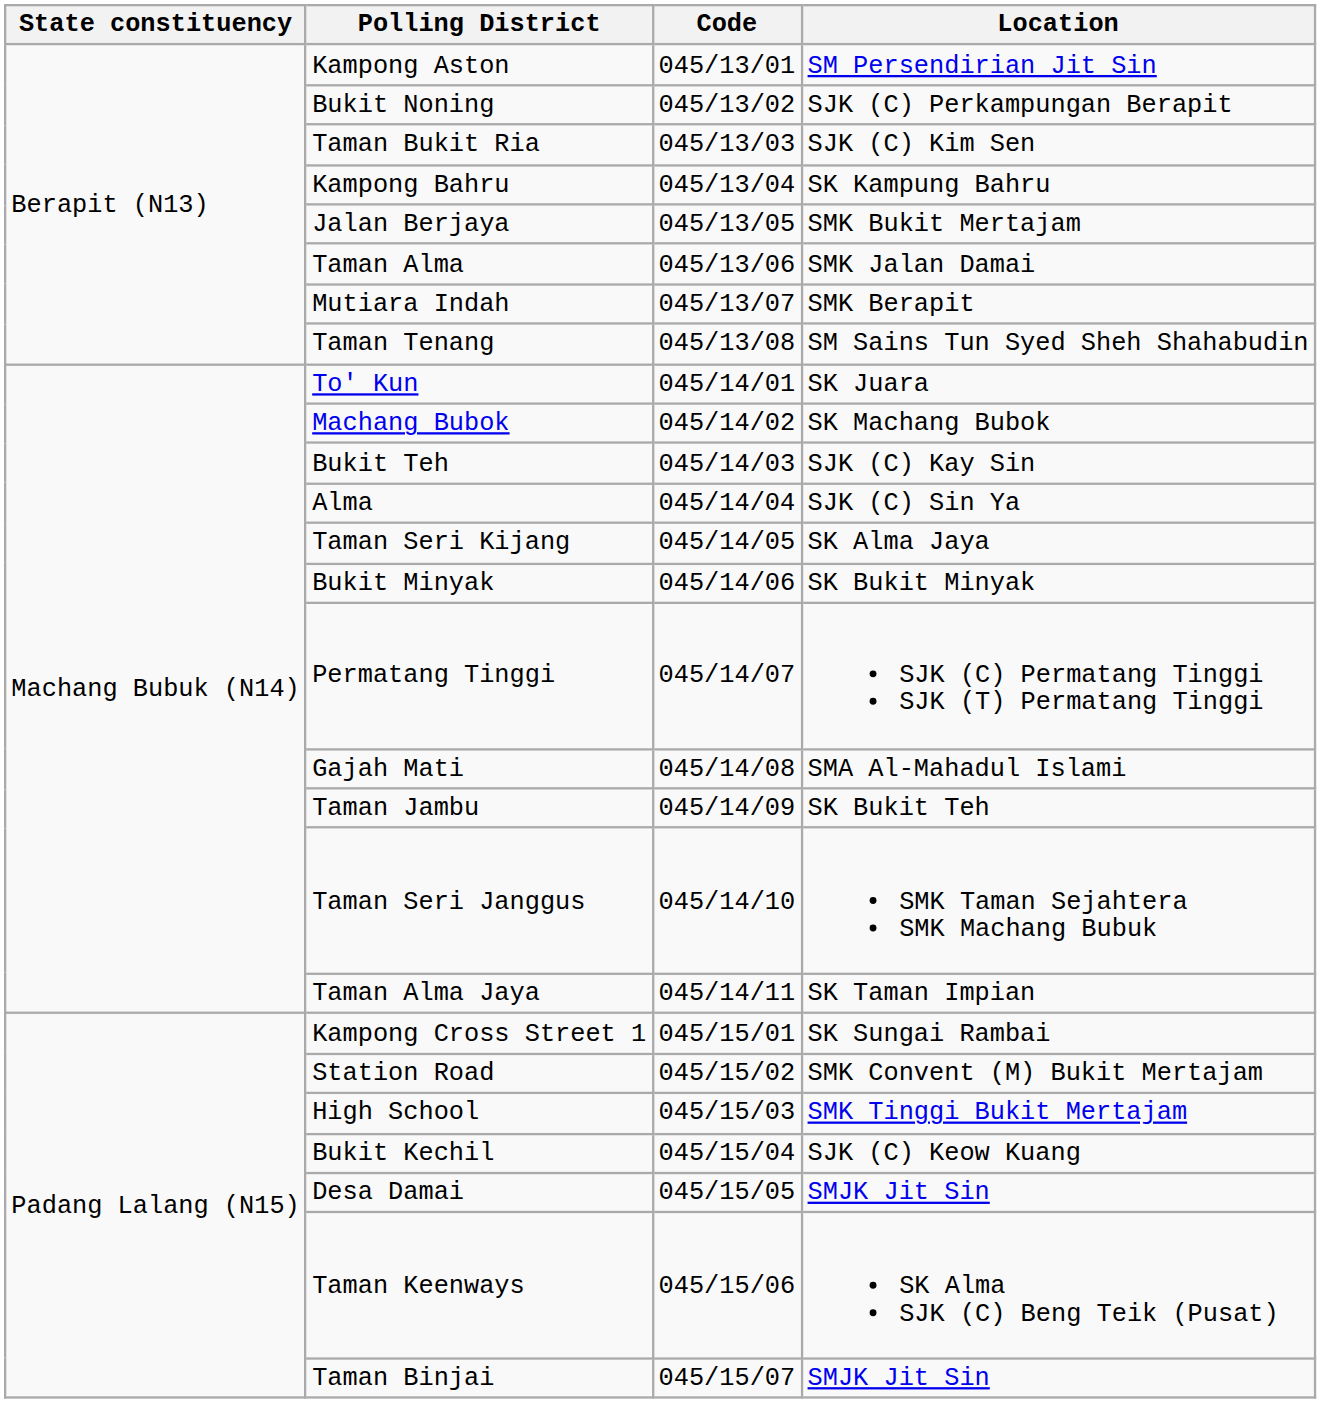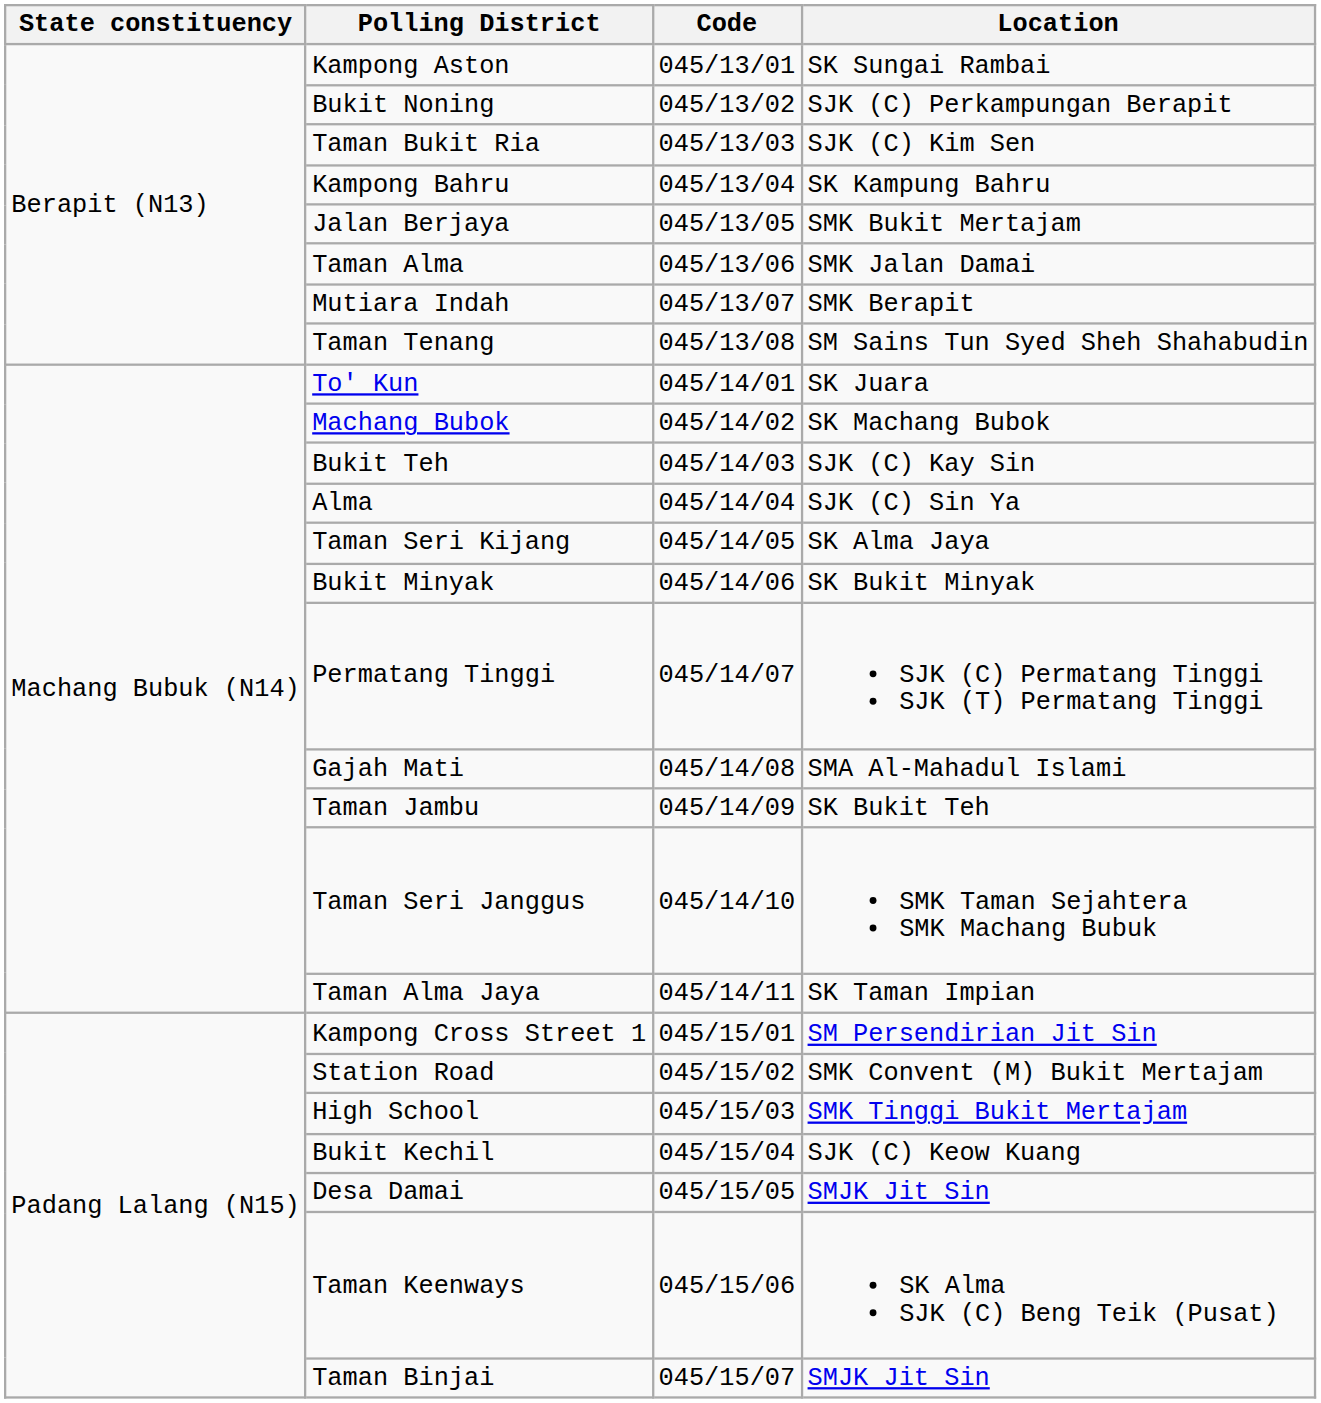(982, 65) SM Persendirian Jit Sin -> (929, 65) SK Sungai Rambai
(929, 1033) SK Sungai Rambai -> (982, 1033) SM Persendirian Jit Sin
